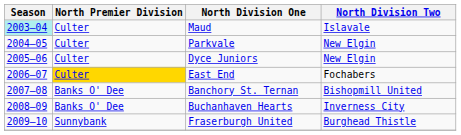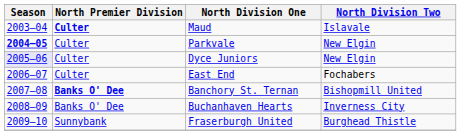(27, 28) paleturquoise background -> (27, 28) no background
(72, 28) normal -> (72, 28) bold
(27, 44) normal -> (27, 44) bold
(27, 59) no background -> (27, 59) lavender background
(72, 75) gold background -> (72, 75) no background
(89, 91) normal -> (89, 91) bold
